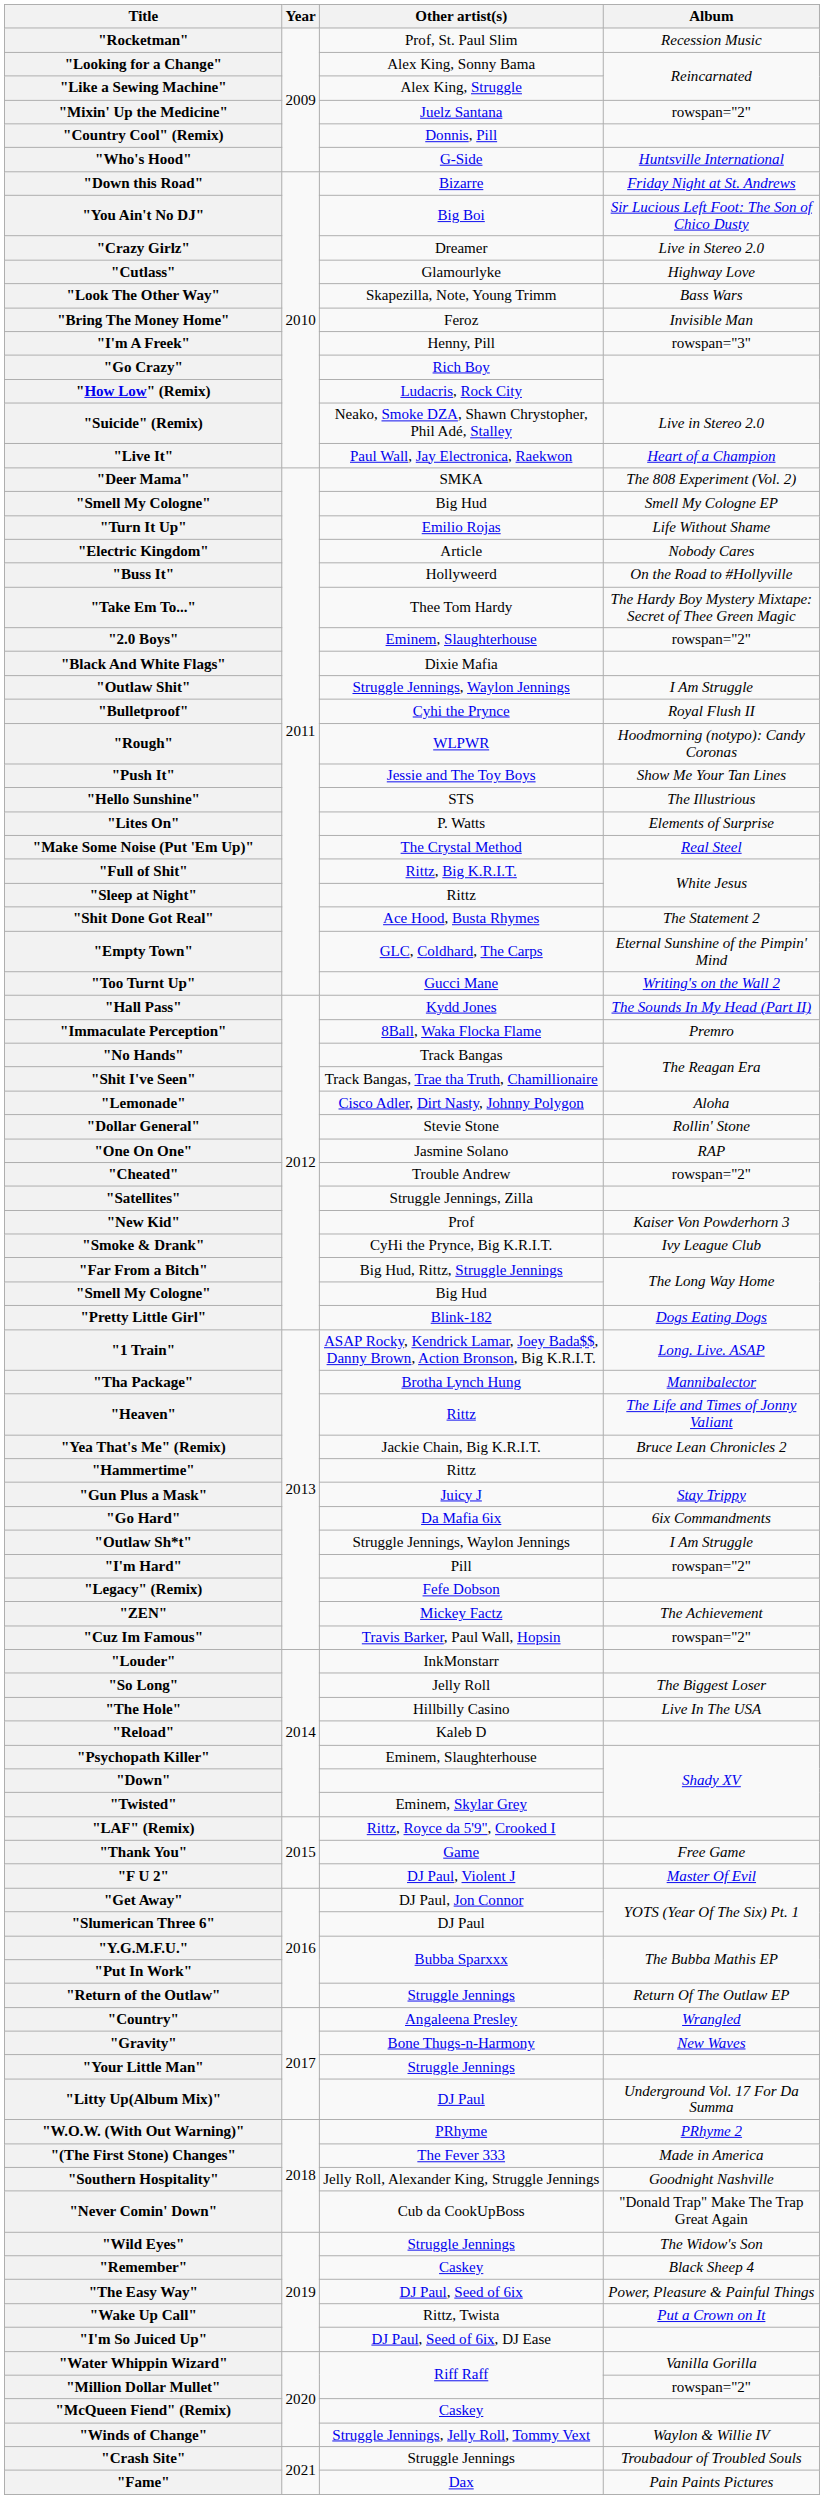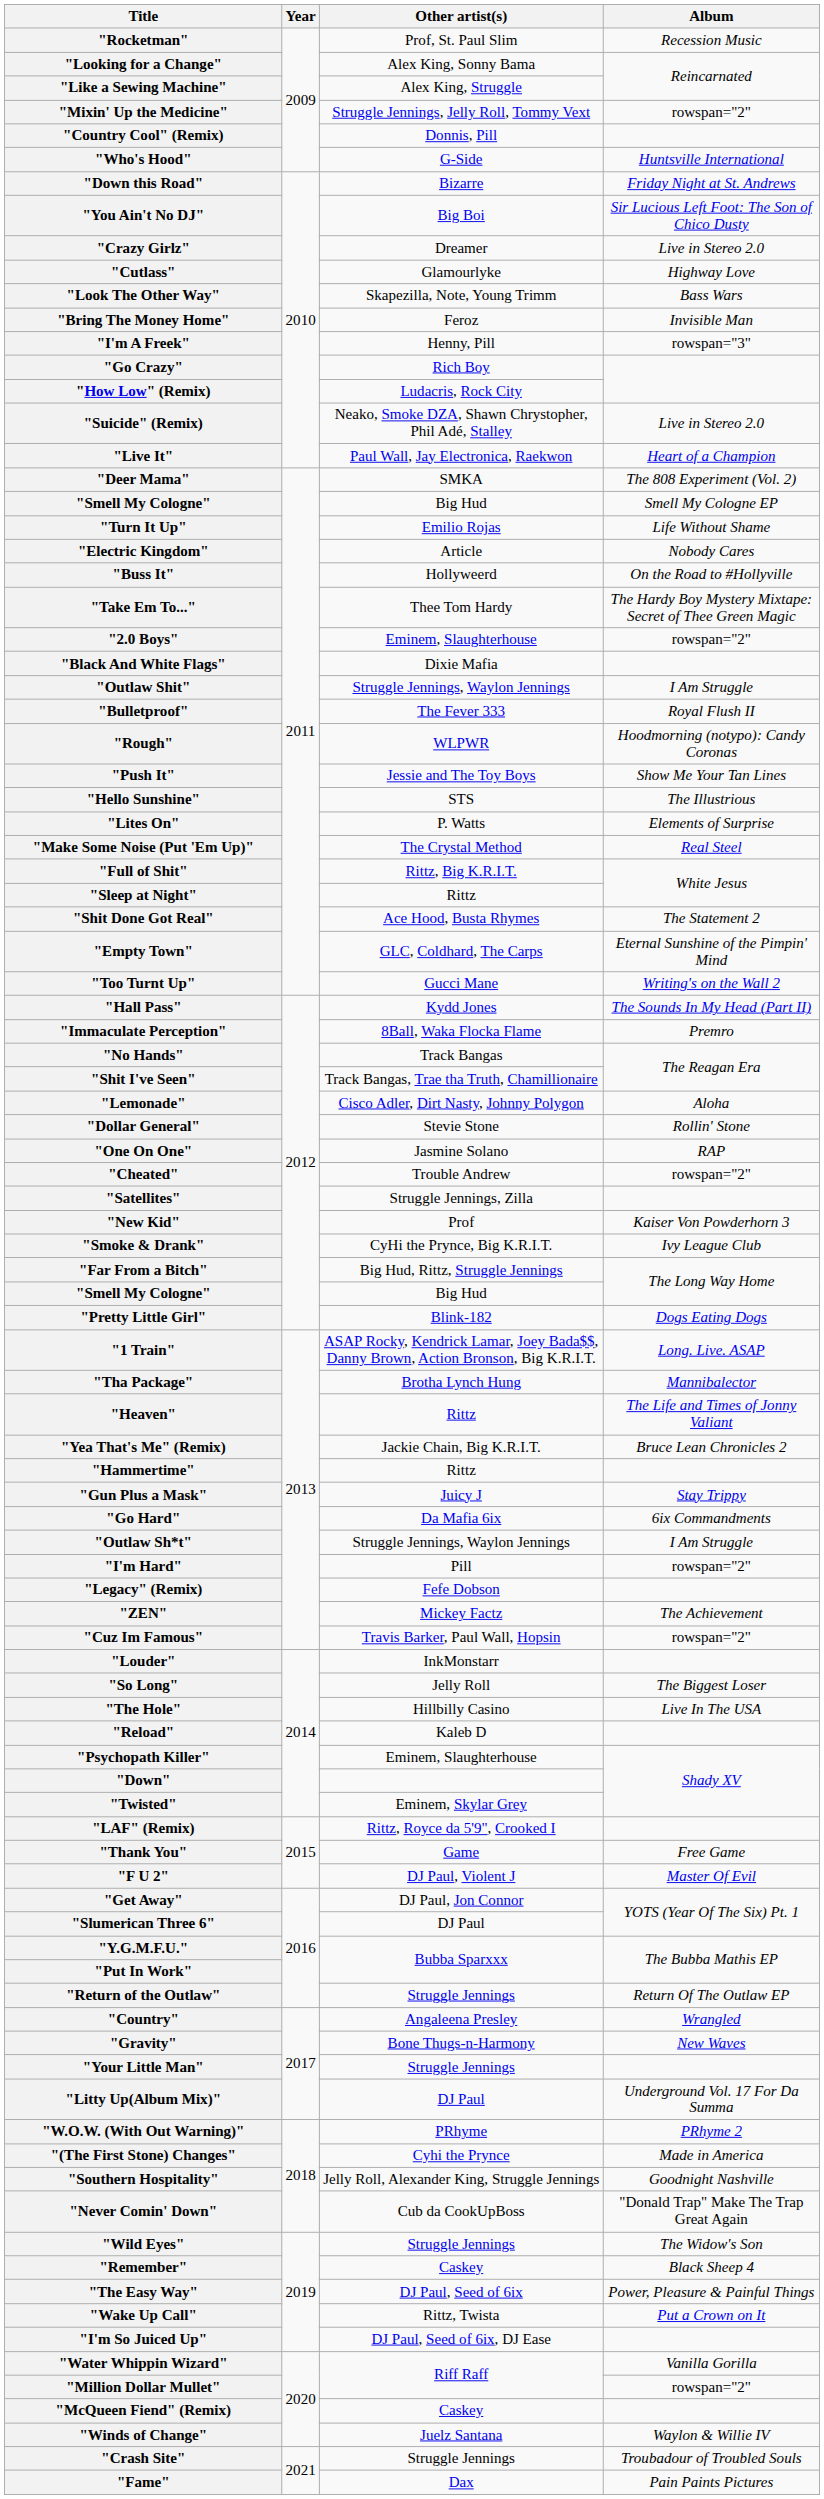(461, 111) Juelz Santana -> (461, 111) Struggle Jennings, Jelly Roll, Tommy Vext
(461, 711) Cyhi the Prynce -> (461, 711) The Fever 333
(461, 2155) The Fever 333 -> (461, 2155) Cyhi the Prynce
(461, 2434) Struggle Jennings, Jelly Roll, Tommy Vext -> (461, 2434) Juelz Santana
